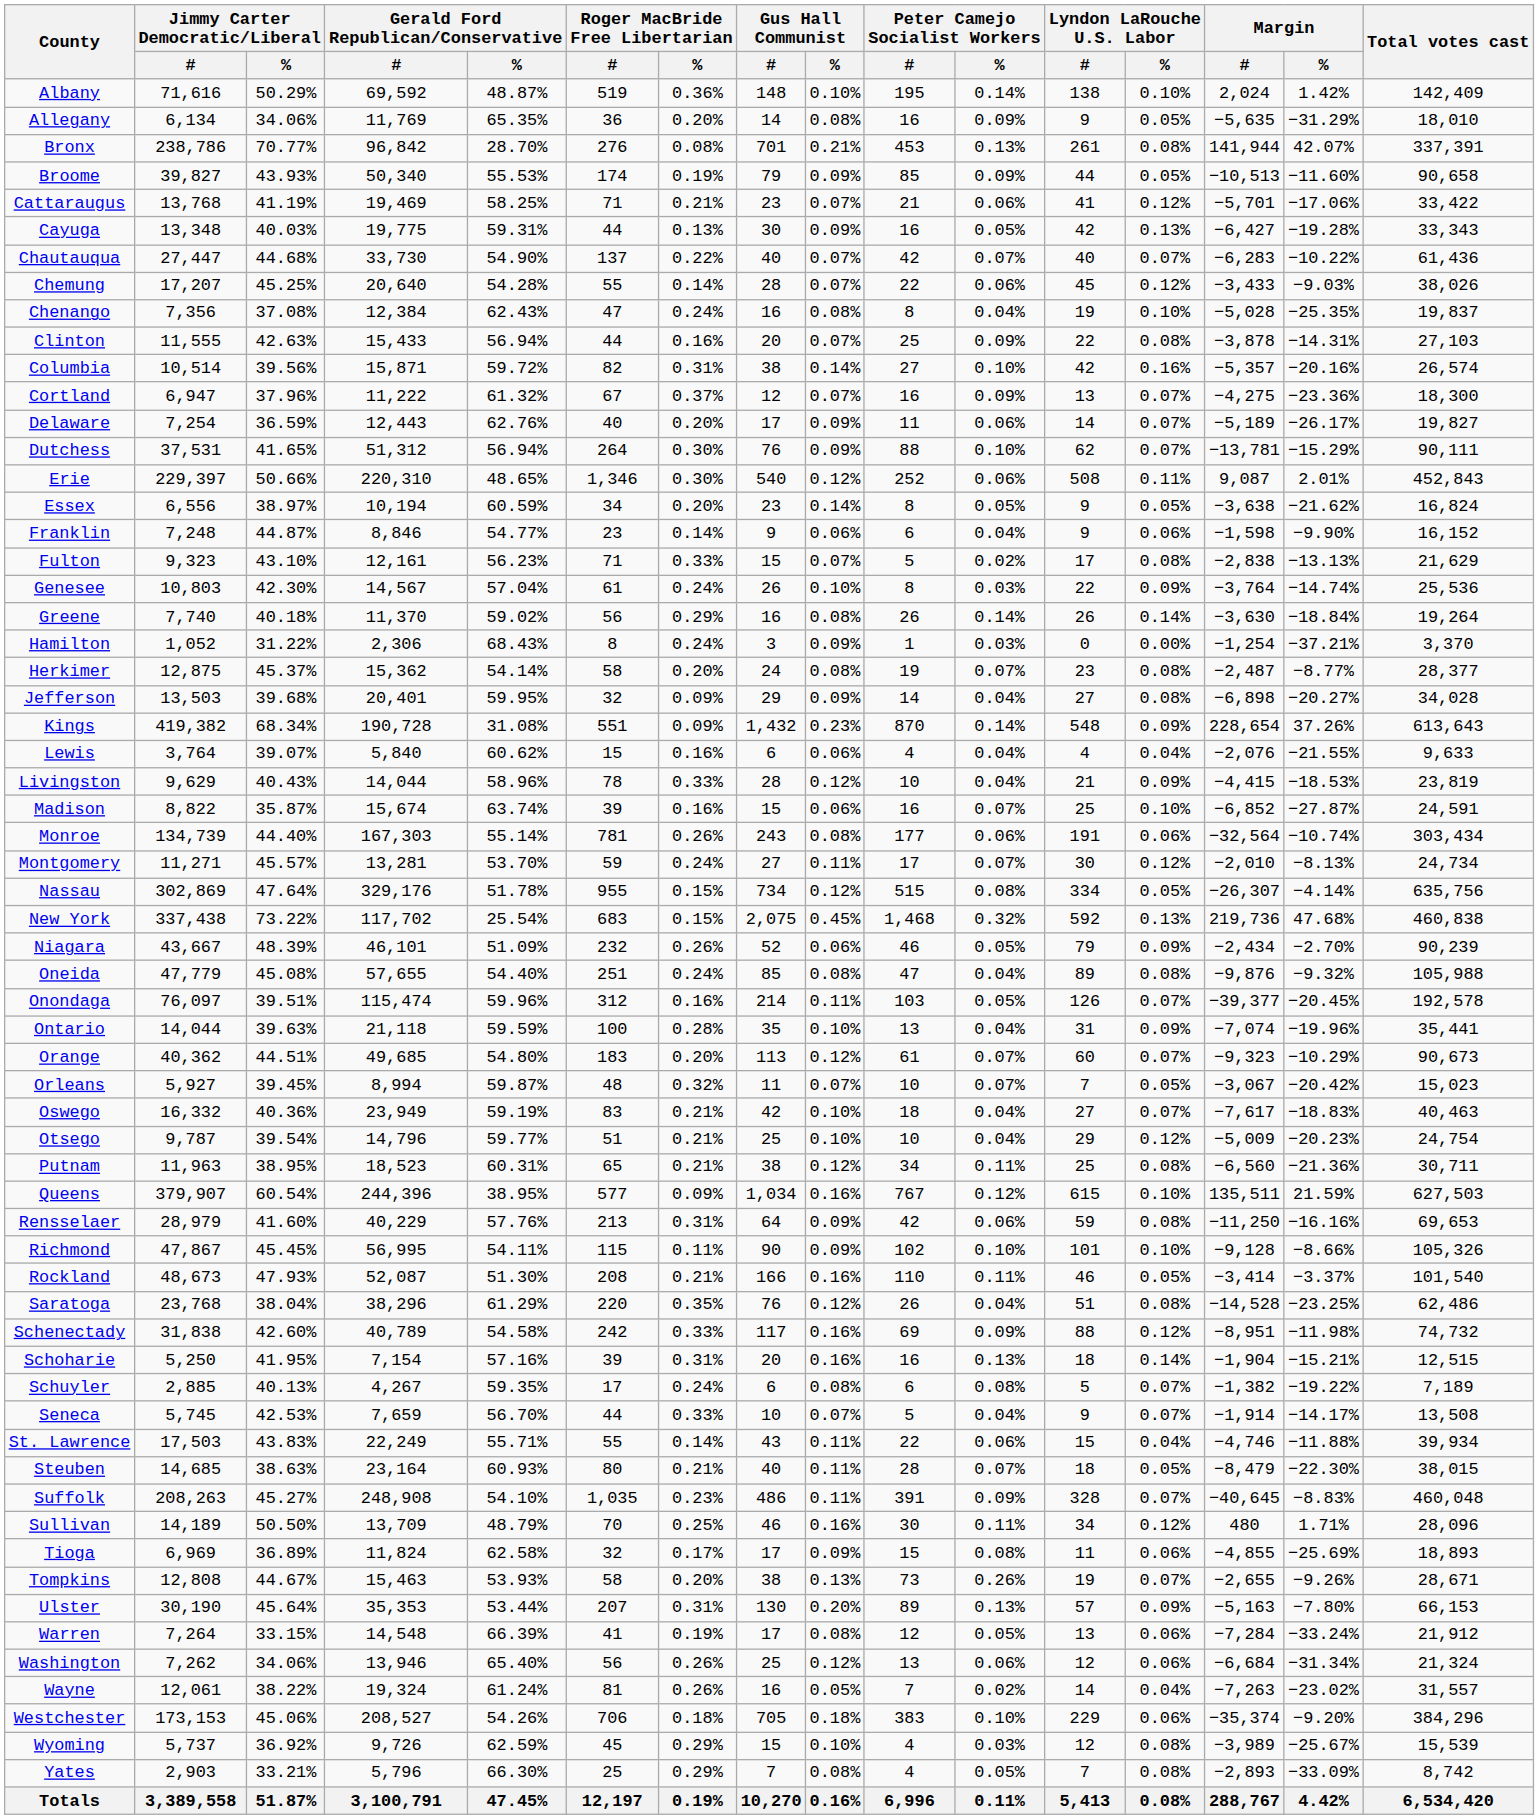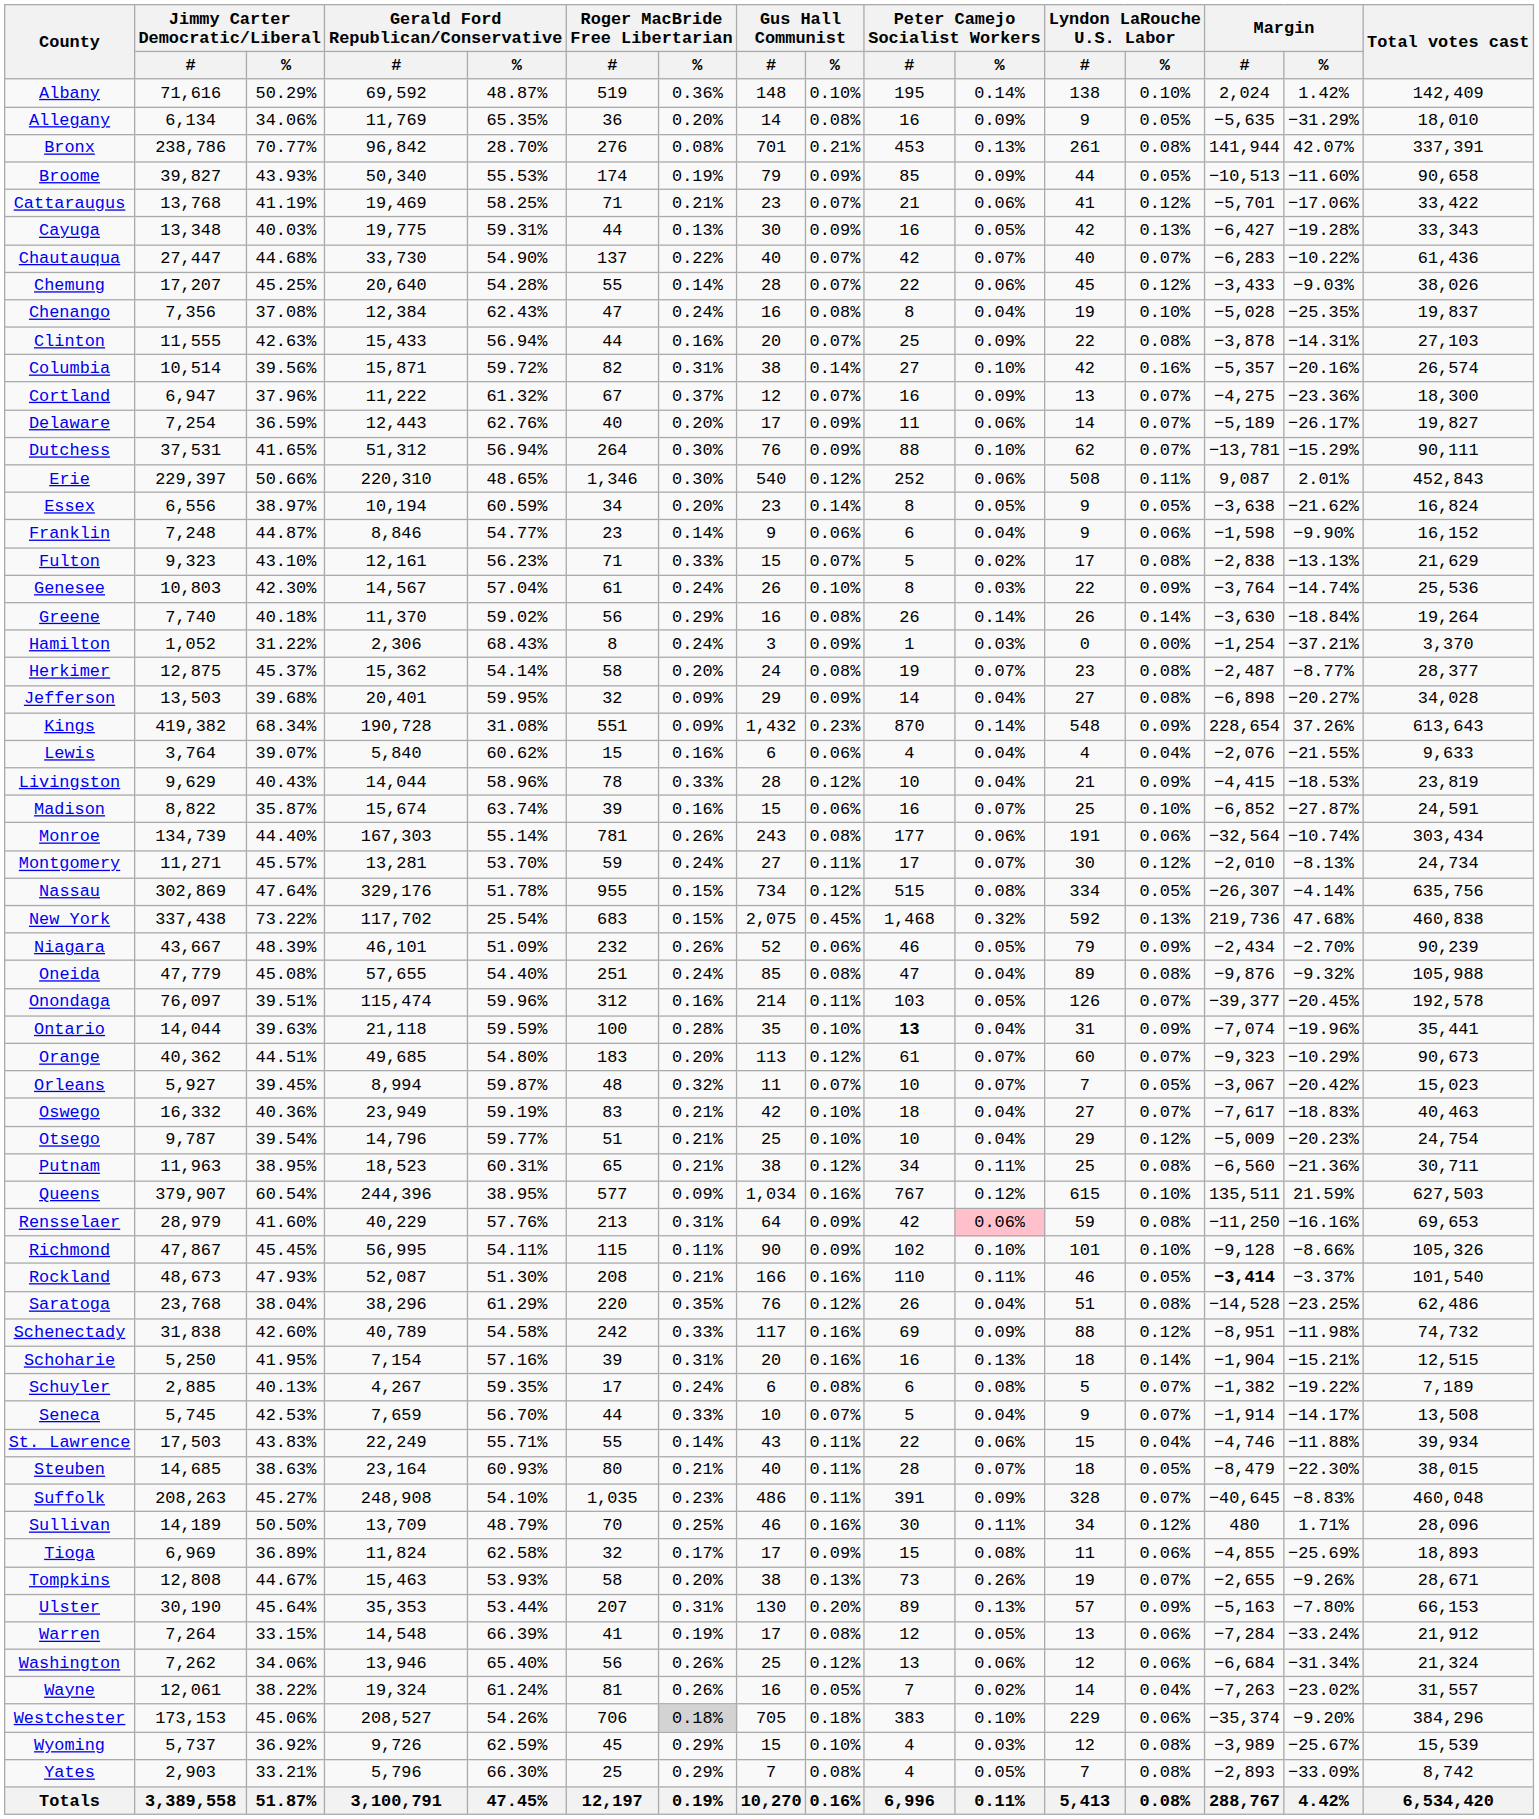(909, 1029) normal -> (909, 1029) bold
(1000, 1222) no background -> (1000, 1222) pink background
(1244, 1277) normal -> (1244, 1277) bold
(697, 1718) no background -> (697, 1718) lightgrey background
